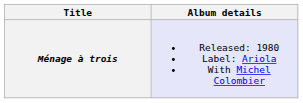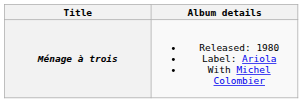(225, 64) lavender background -> (225, 64) no background
